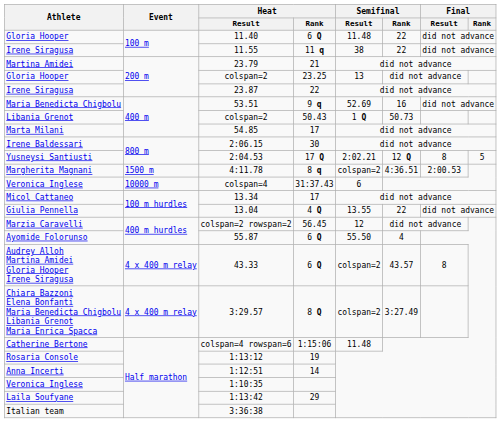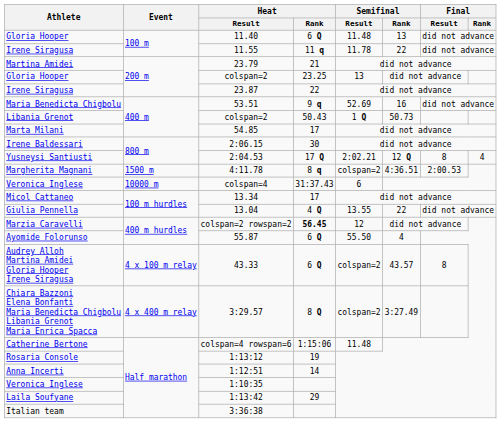(401, 37) 22 -> (401, 37) 13
(359, 50) 38 -> (359, 50) 11.78
(482, 157) 5 -> (482, 157) 4
(314, 224) normal -> (314, 224) bold
(161, 265) 4 x 400 m relay -> (161, 265) 4 x 100 m relay
